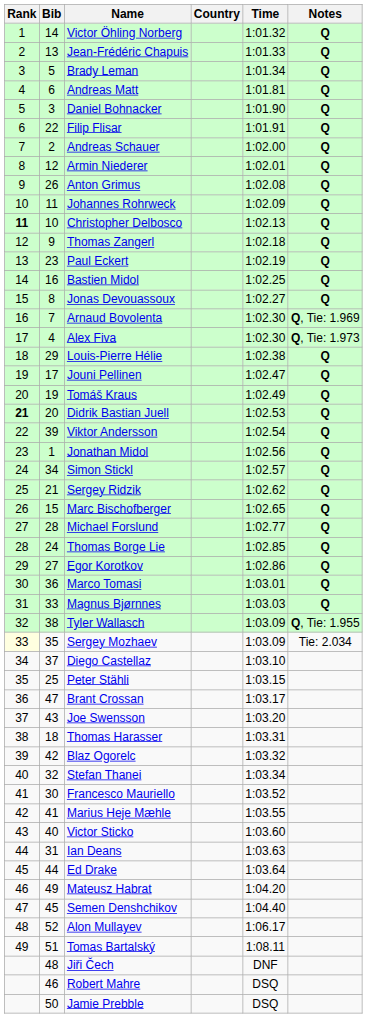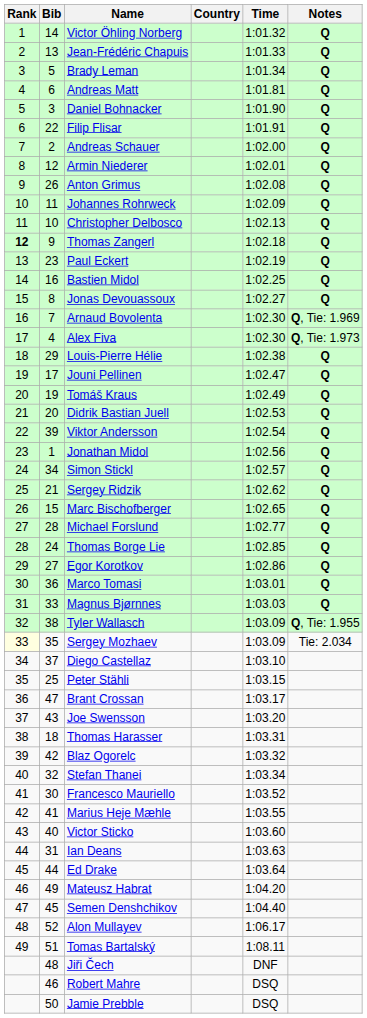(22, 223) bold -> (22, 223) normal
(22, 242) normal -> (22, 242) bold
(22, 413) bold -> (22, 413) normal
